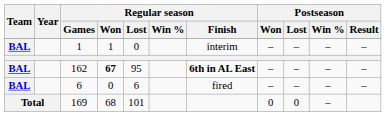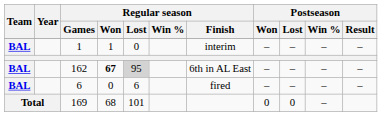(136, 68) no background -> (136, 68) lightgrey background
(222, 68) bold -> (220, 68) normal
